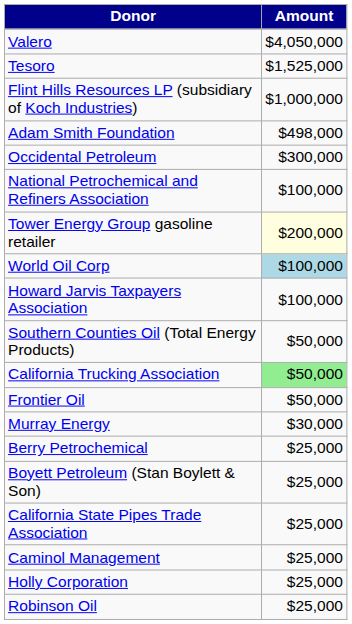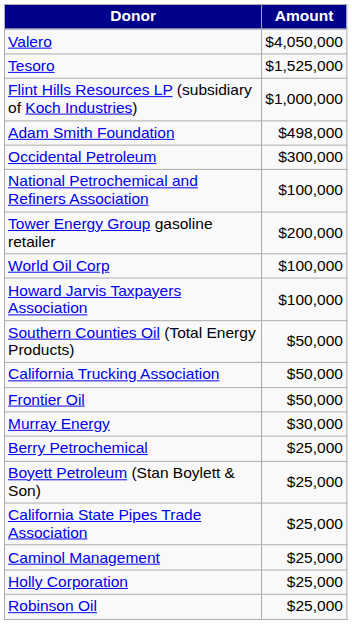(311, 232) lightyellow background -> (311, 232) no background
(311, 266) lightblue background -> (311, 266) no background
(315, 374) lightgreen background -> (315, 374) no background
